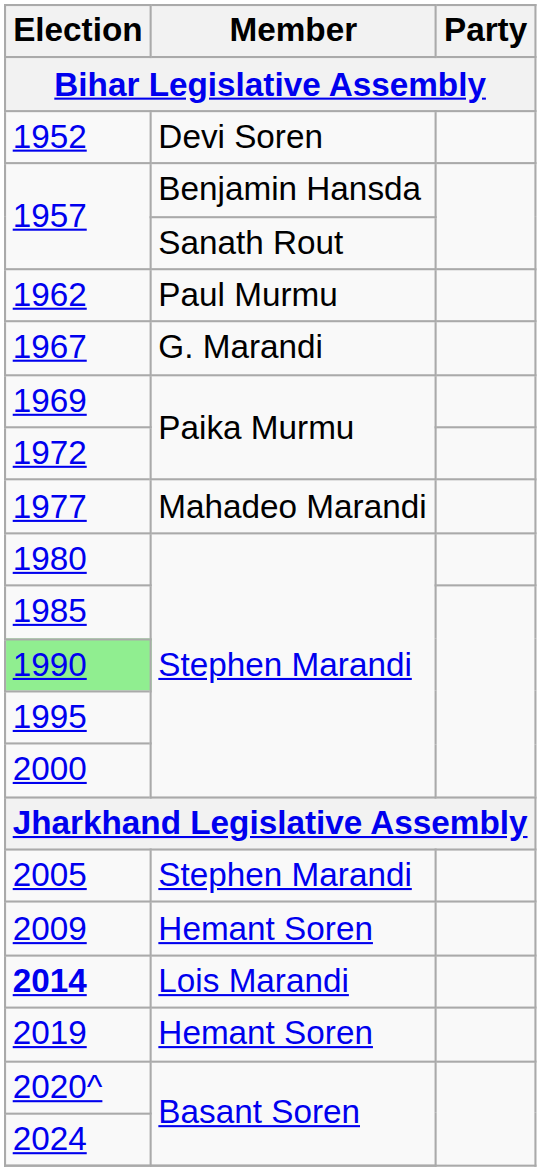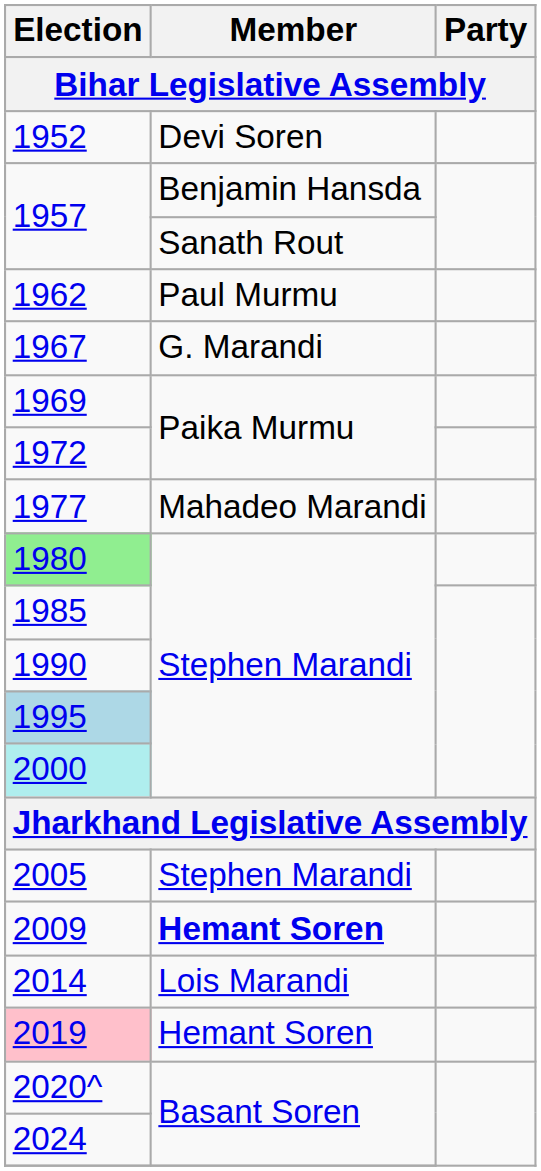(50, 558) no background -> (50, 558) lightgreen background
(50, 664) lightgreen background -> (50, 664) no background
(50, 717) no background -> (50, 717) lightblue background
(50, 769) no background -> (50, 769) paleturquoise background
(266, 928) normal -> (271, 928) bold
(50, 980) bold -> (50, 980) normal
(50, 1033) no background -> (50, 1033) pink background
